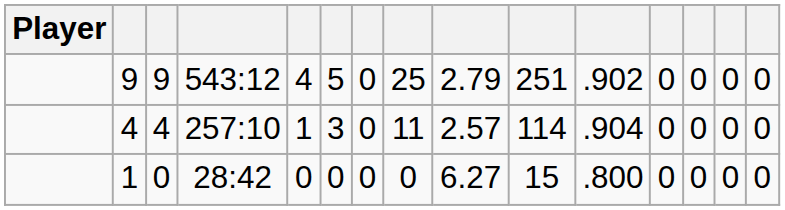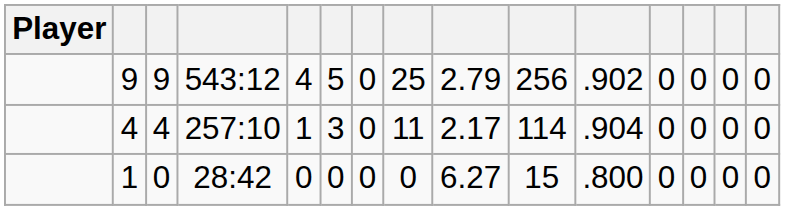(542, 79) 251 -> (542, 79) 256
(471, 128) 2.57 -> (471, 128) 2.17
